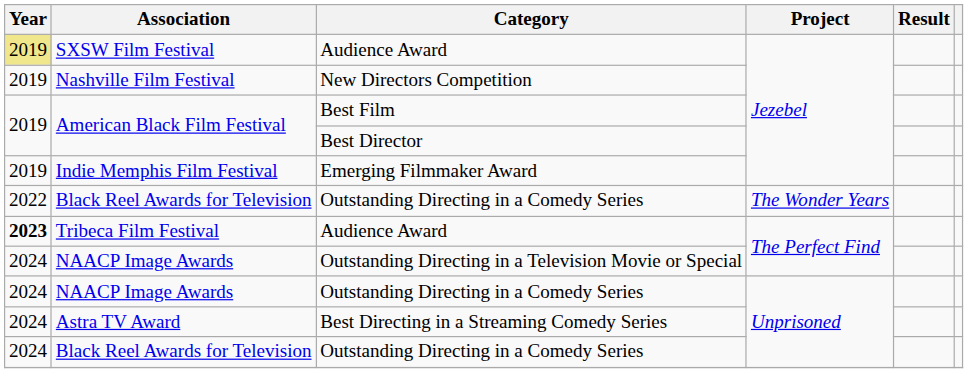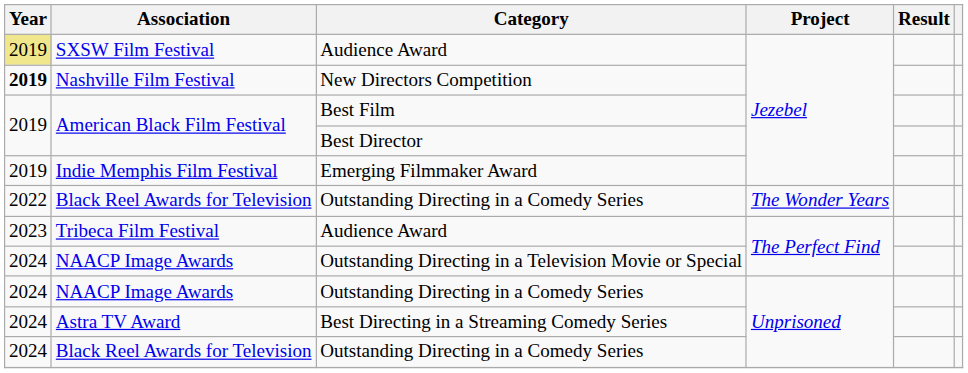(28, 79) normal -> (28, 79) bold
(28, 230) bold -> (28, 230) normal
